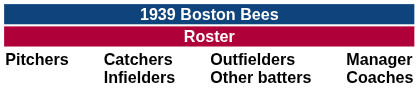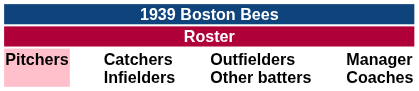(37, 59) no background -> (37, 59) pink background
